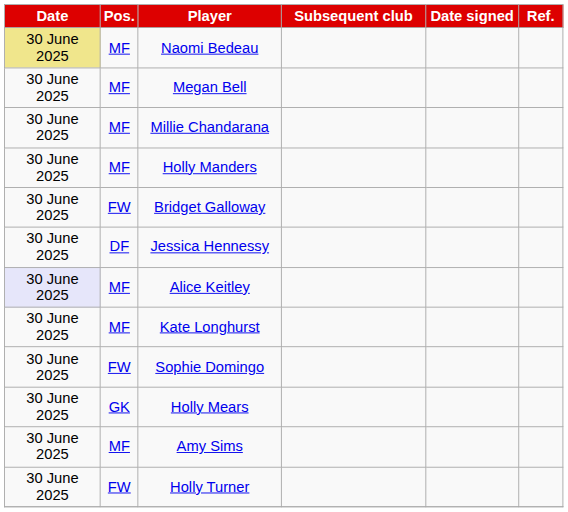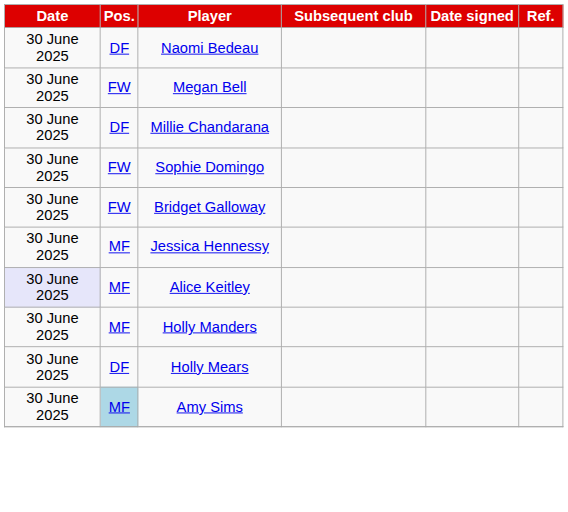(52, 47) khaki background -> (52, 47) no background
(119, 47) MF -> (119, 47) DF
(119, 87) MF -> (119, 87) FW
(119, 127) MF -> (119, 127) DF
rows swapped: (210, 367) <-> (210, 167)
(119, 247) DF -> (119, 247) MF
- row: (210, 327)
(119, 406) GK -> (119, 367) DF
(119, 446) no background -> (119, 406) lightblue background
- row: (210, 486)
